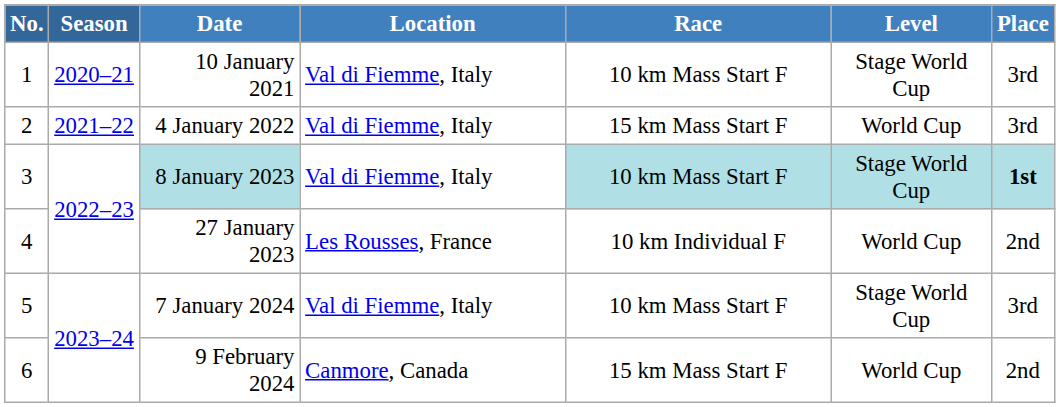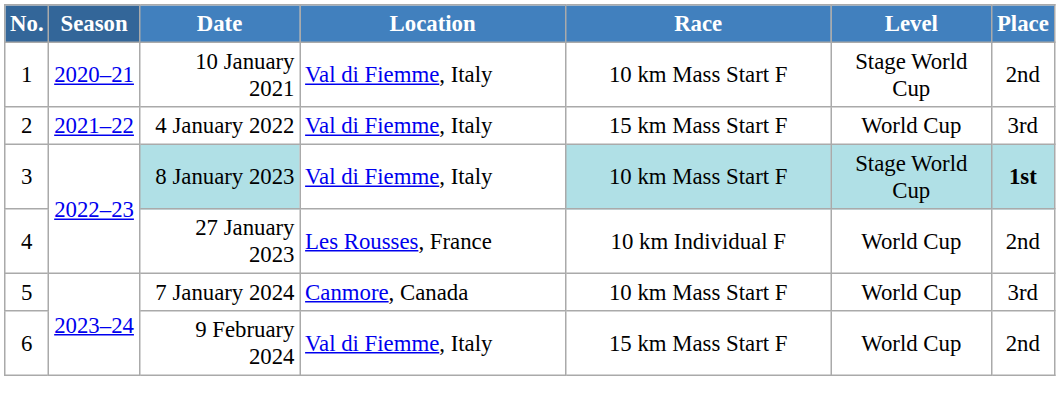(1023, 74) 3rd -> (1023, 74) 2nd
(399, 305) Val di Fiemme, Italy -> (387, 292) Canmore, Canada
(911, 305) Stage World Cup -> (911, 292) World Cup
(387, 370) Canmore, Canada -> (399, 343) Val di Fiemme, Italy
